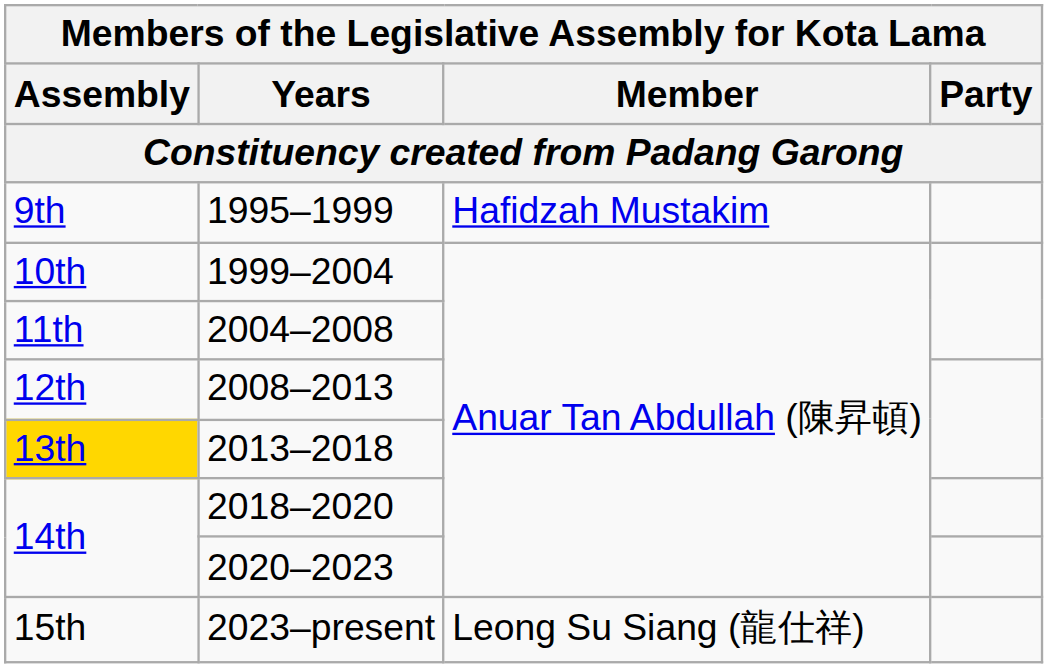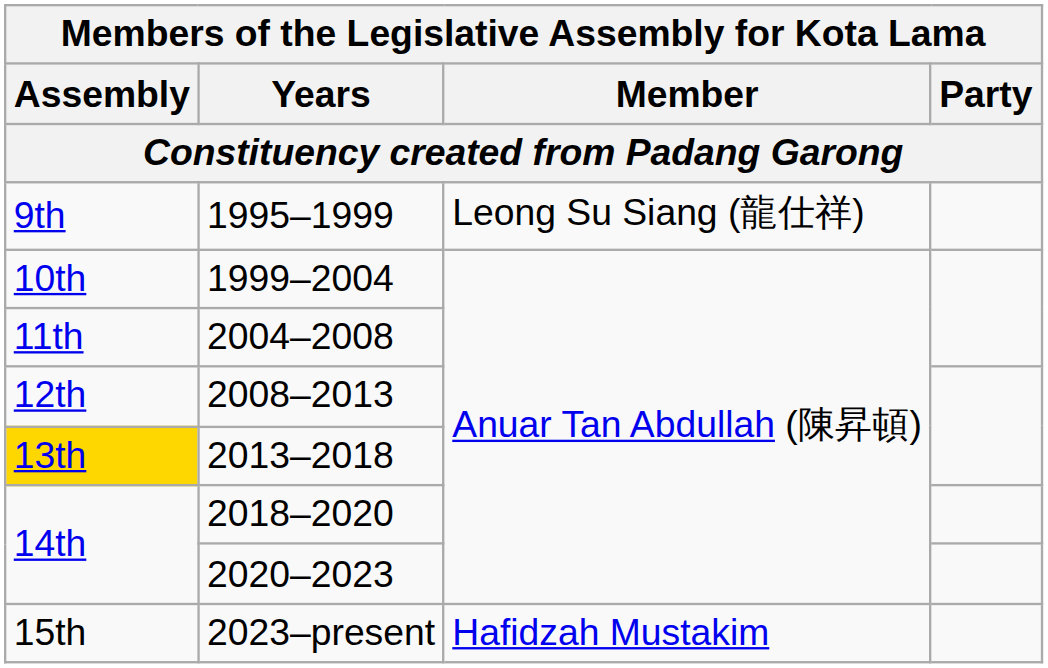(611, 211) Hafidzah Mustakim -> (658, 213) Leong Su Siang (龍仕祥)
(658, 627) Leong Su Siang (龍仕祥) -> (611, 632) Hafidzah Mustakim
